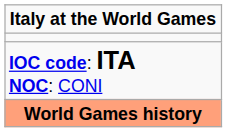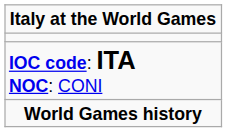(113, 113) lightsalmon background -> (113, 113) no background
